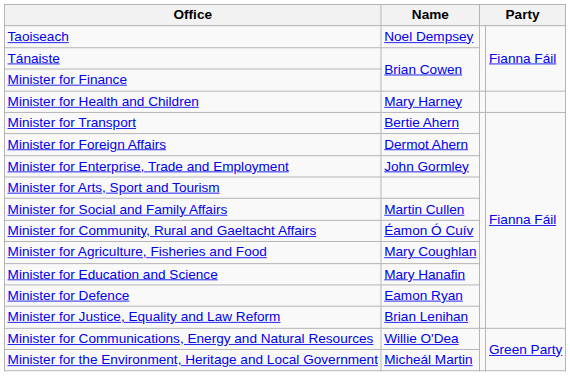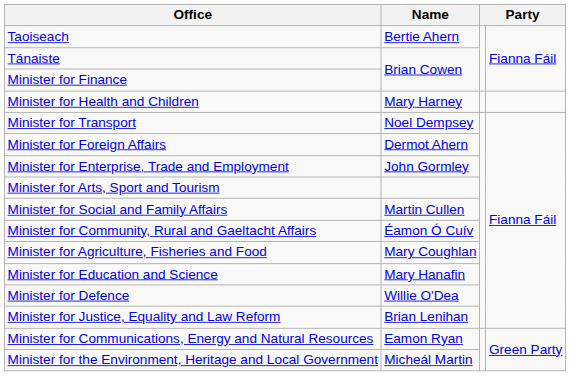(429, 36) Noel Dempsey -> (422, 36) Bertie Ahern
(422, 123) Bertie Ahern -> (429, 123) Noel Dempsey
(424, 295) Eamon Ryan -> (421, 295) Willie O'Dea
(421, 338) Willie O'Dea -> (424, 338) Eamon Ryan
